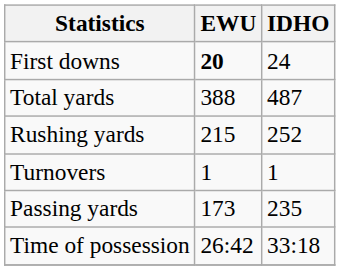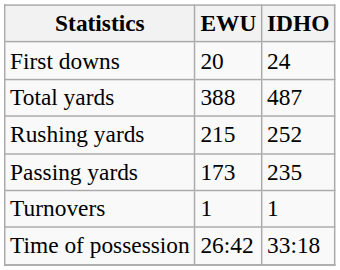(212, 60) bold -> (212, 60) normal
rows swapped: (74, 208) <-> (58, 171)
